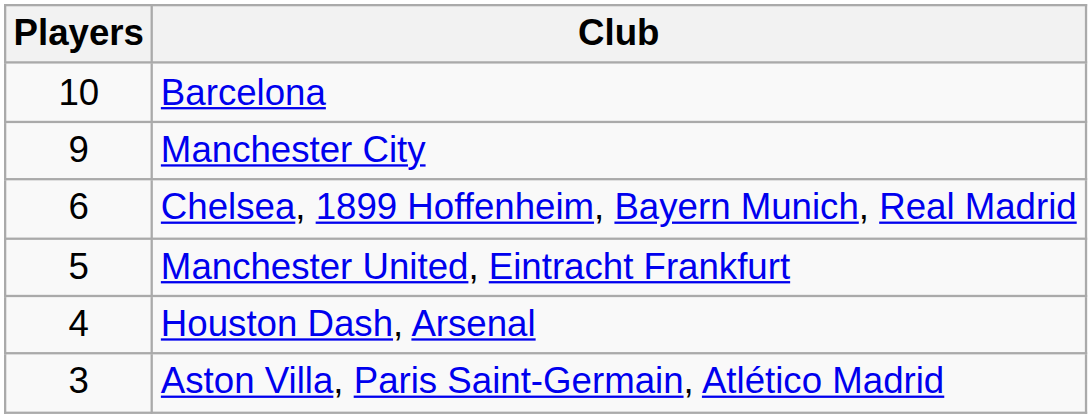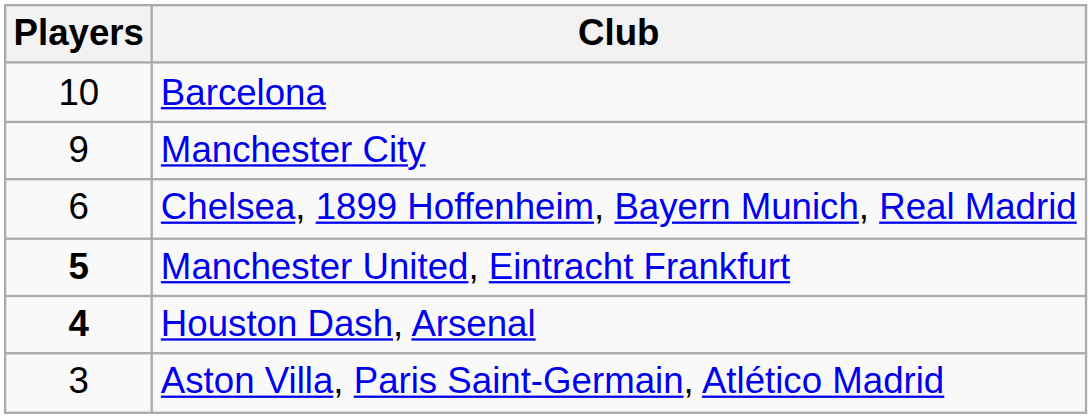(79, 265) normal -> (79, 265) bold
(79, 324) normal -> (79, 324) bold
